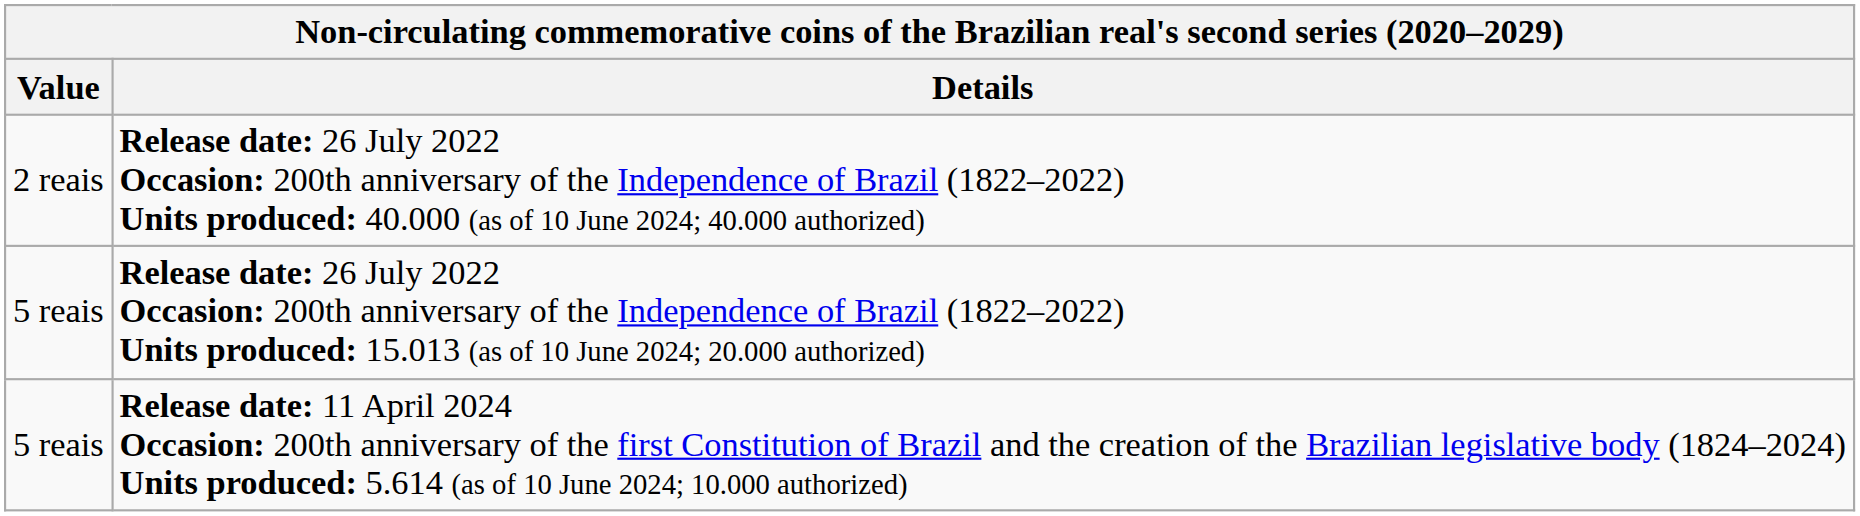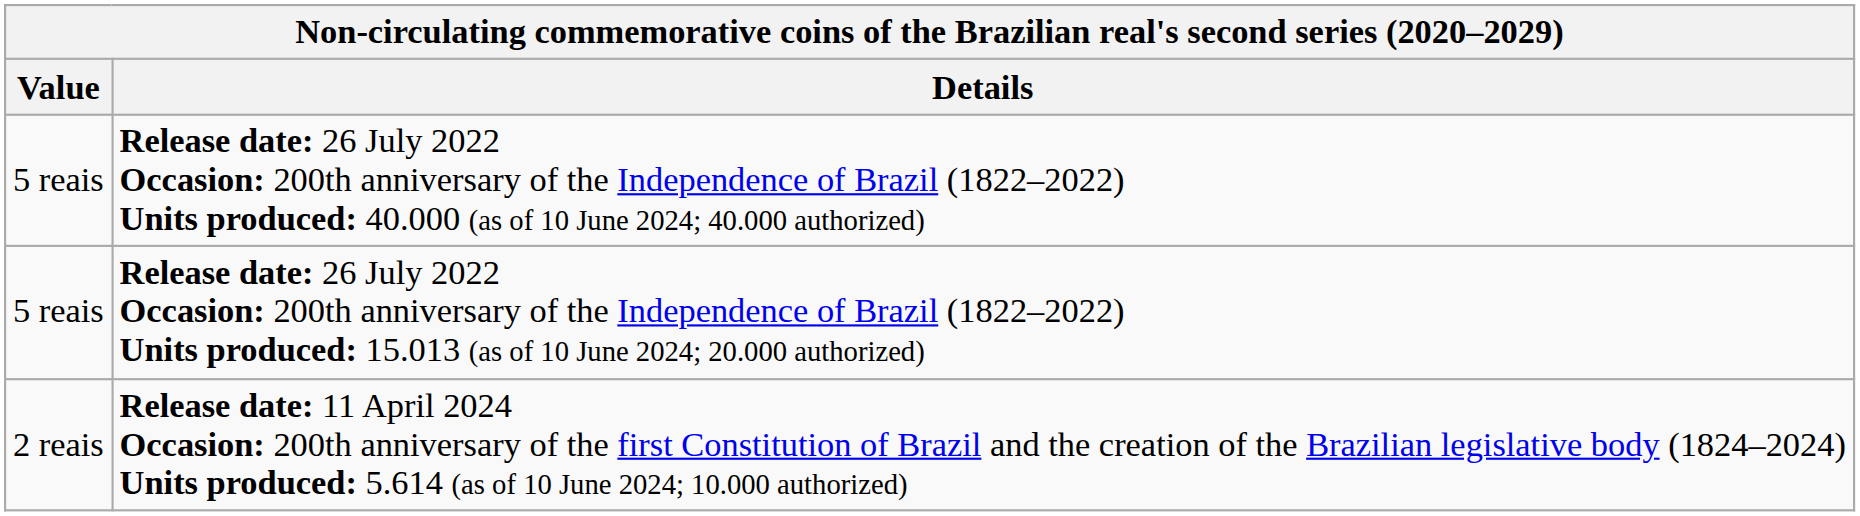(58, 179) 2 reais -> (58, 179) 5 reais
(58, 443) 5 reais -> (58, 443) 2 reais
